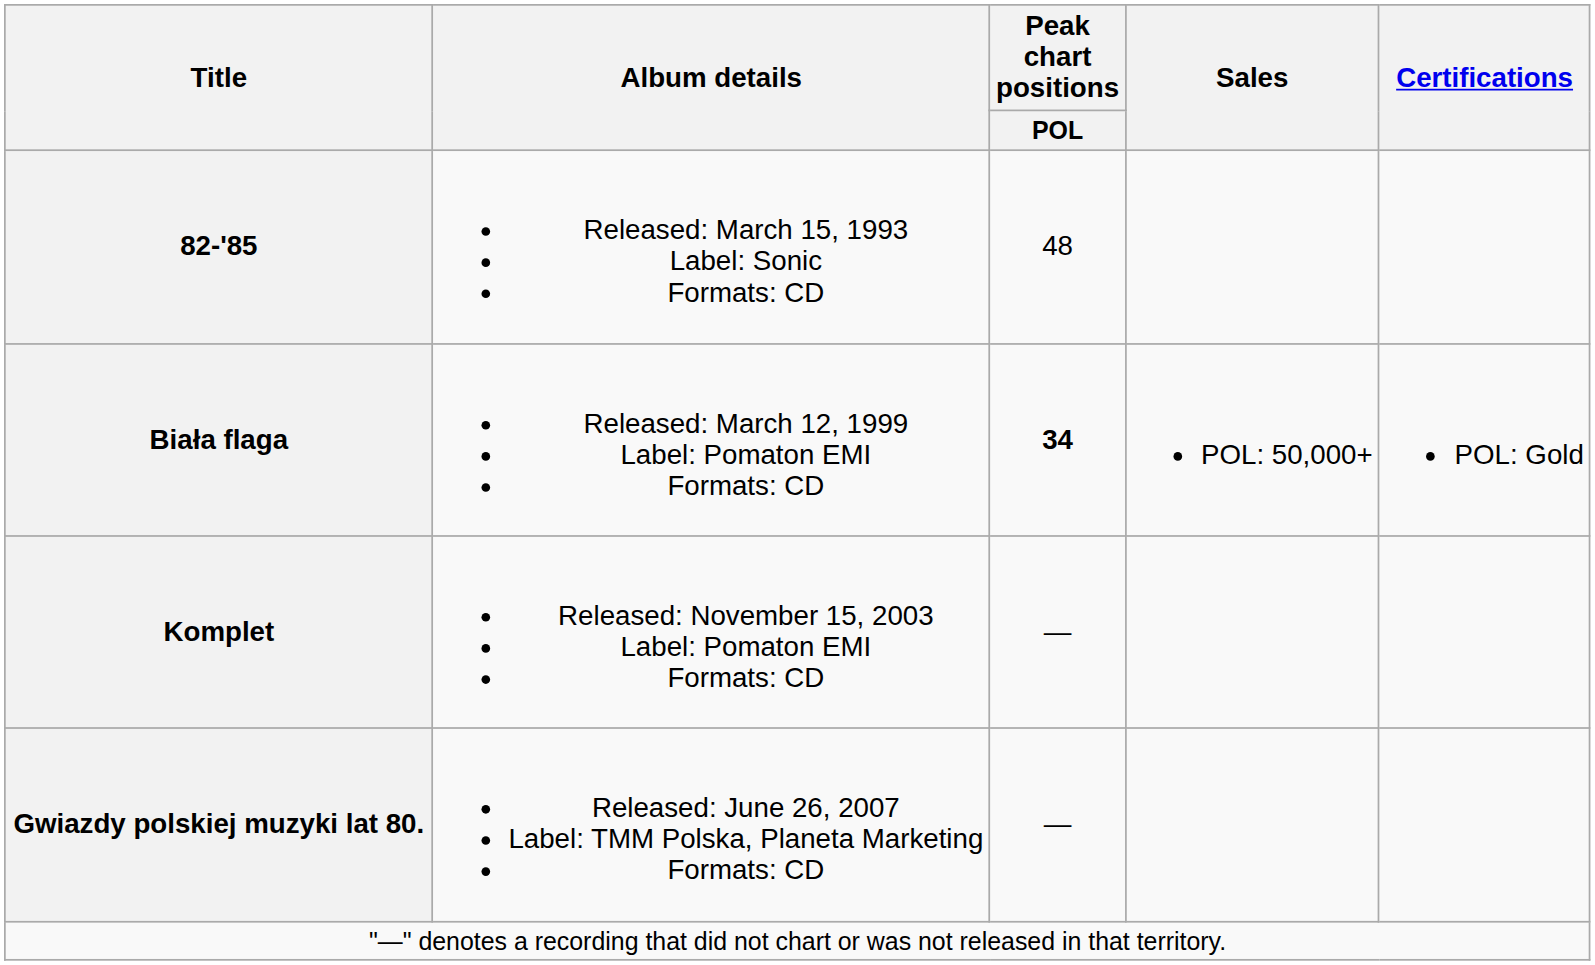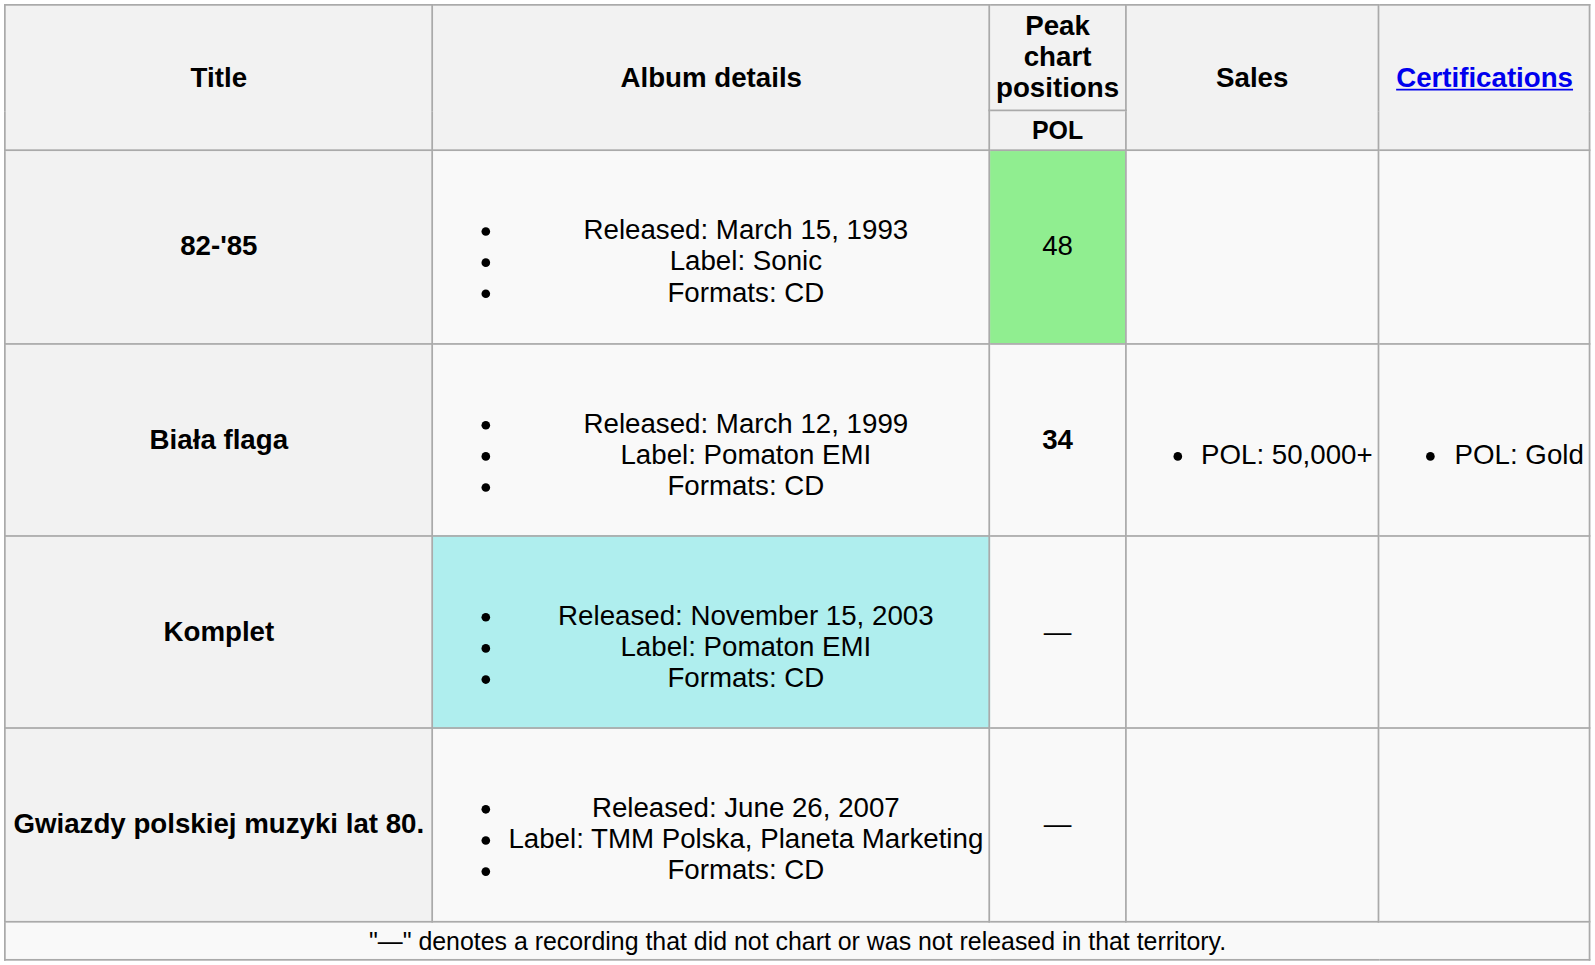(1058, 246) no background -> (1058, 246) lightgreen background
(711, 648) no background -> (711, 648) paleturquoise background
